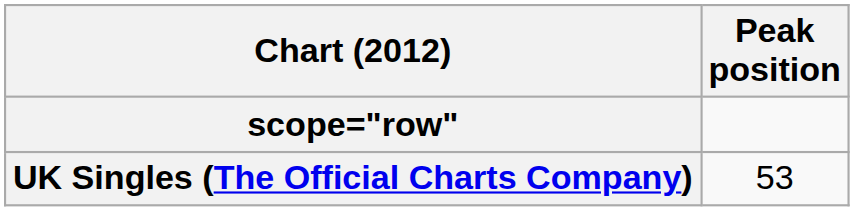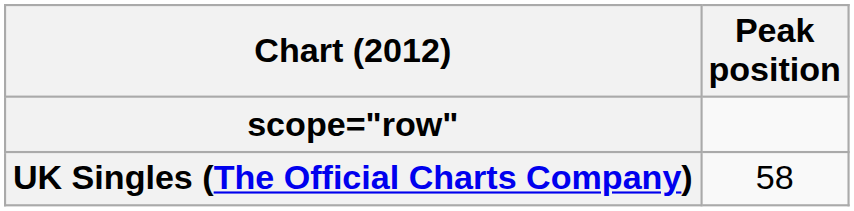(775, 177) 53 -> (775, 177) 58
